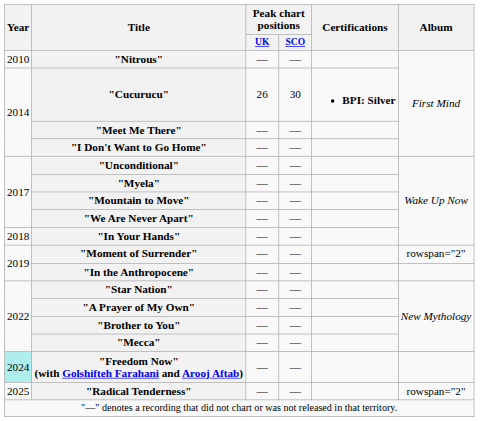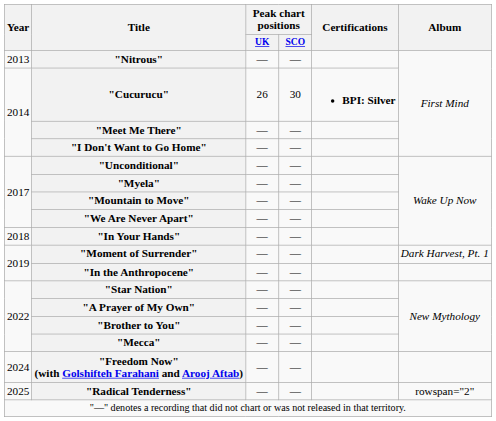(18, 59) 2010 -> (18, 59) 2013
(436, 254) rowspan="2" -> (445, 254) Dark Harvest, Pt. 1
(18, 367) paleturquoise background -> (18, 367) no background
